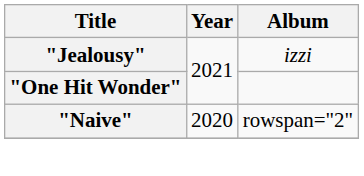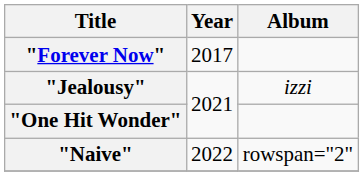+ row: (95, 54)
(212, 120) 2020 -> (212, 154) 2022
